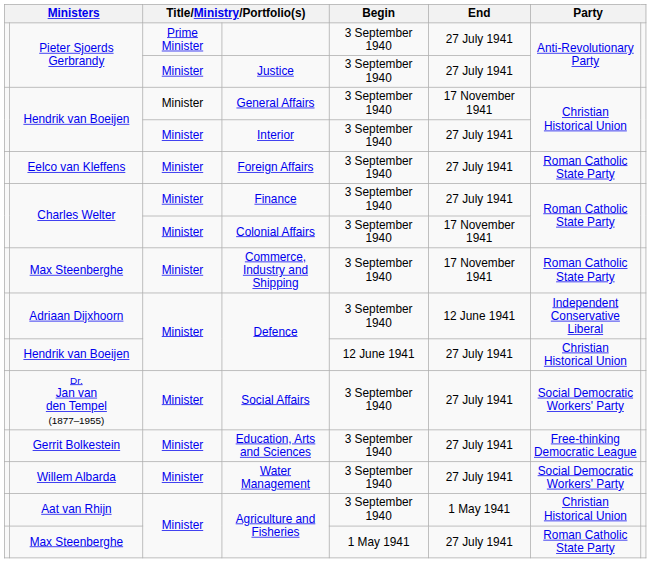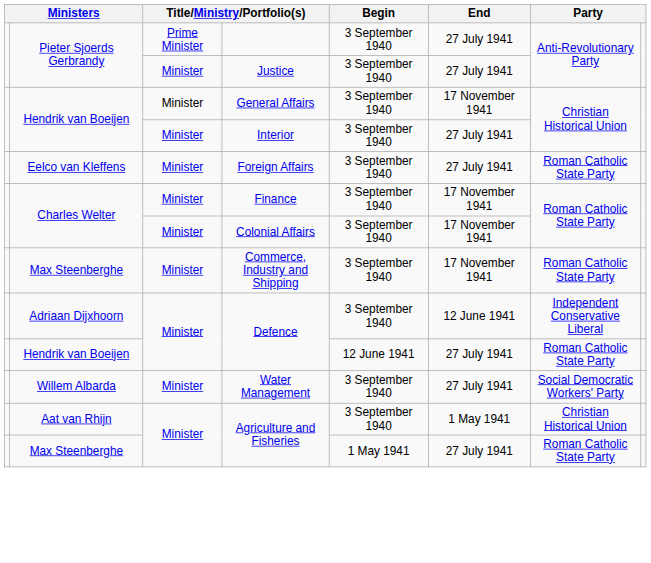(479, 199) 27 July 1941 -> (479, 199) 17 November 1941
(585, 354) Christian Historical Union -> (585, 354) Roman Catholic State Party
- row: (76, 401)
- row: (76, 445)
